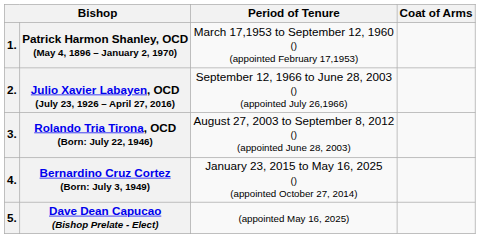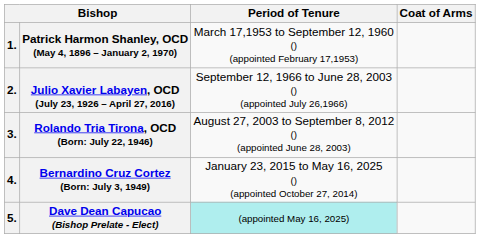(294, 218) no background -> (294, 218) paleturquoise background
